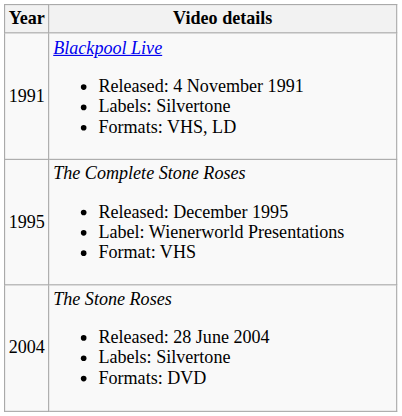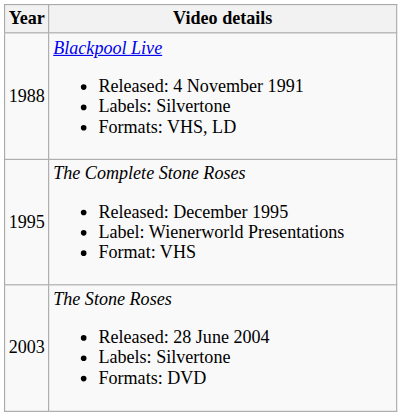(27, 96) 1991 -> (27, 96) 1988
(27, 347) 2004 -> (27, 347) 2003
